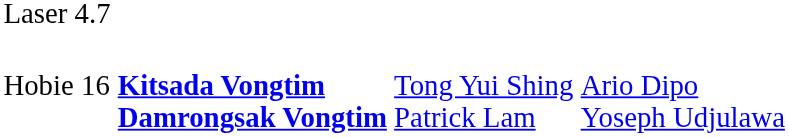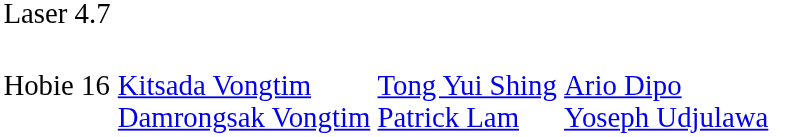(252, 101) bold -> (244, 101) normal
